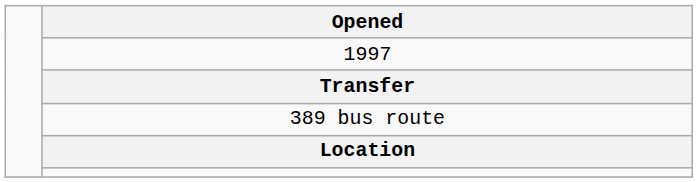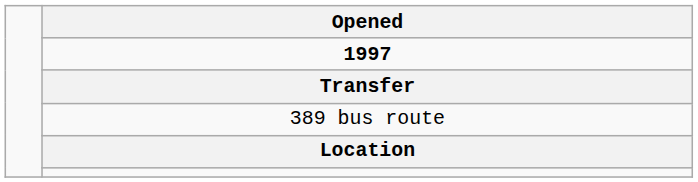(367, 54) normal -> (367, 54) bold
